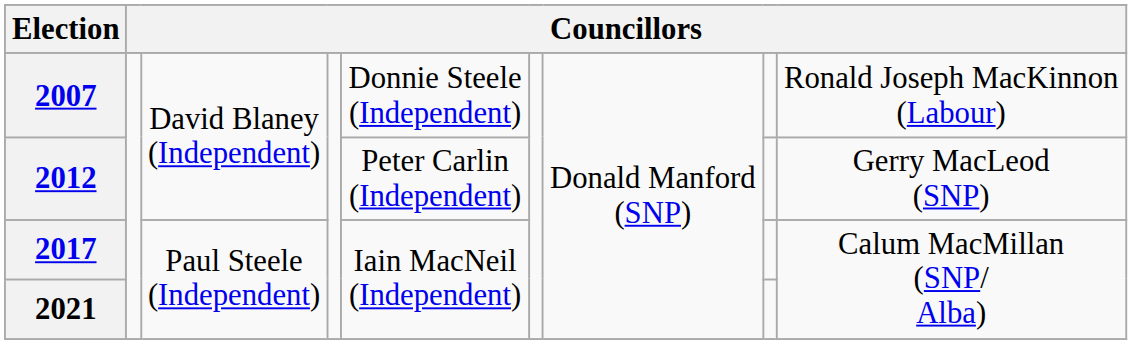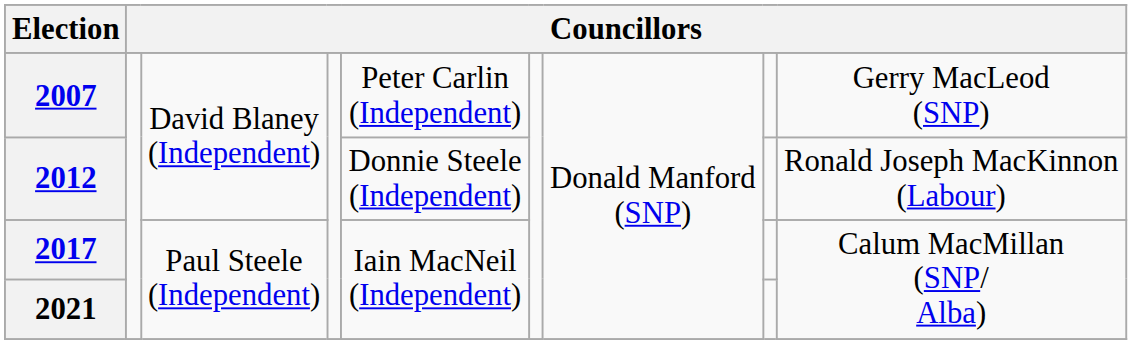(435, 94) Donnie Steele (Independent) -> (435, 94) Peter Carlin (Independent)
(951, 94) Ronald Joseph MacKinnon (Labour) -> (951, 94) Gerry MacLeod (SNP)
(435, 178) Peter Carlin (Independent) -> (435, 178) Donnie Steele (Independent)
(951, 178) Gerry MacLeod (SNP) -> (951, 178) Ronald Joseph MacKinnon (Labour)
